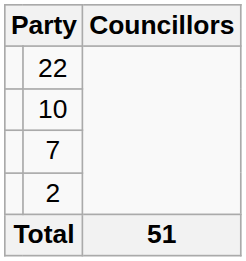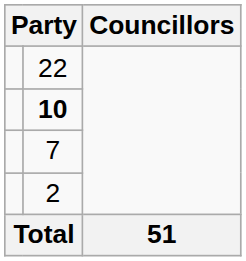(53, 109) normal -> (53, 109) bold
